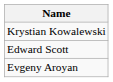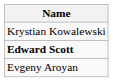(38, 49) normal -> (40, 49) bold
